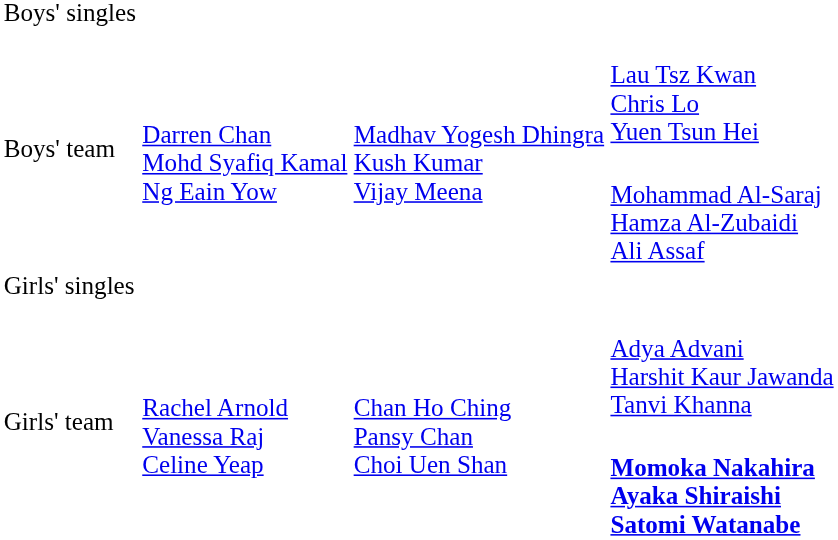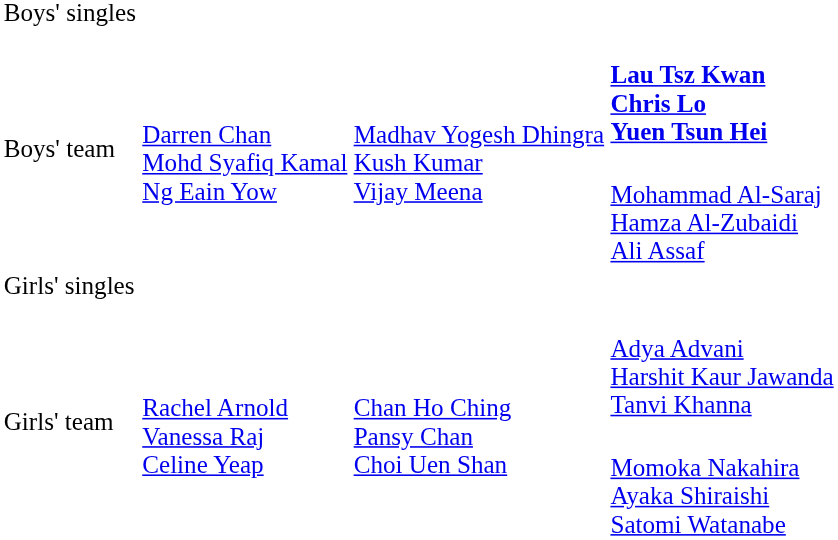(685, 103) normal -> (689, 103) bold
(713, 496) bold -> (705, 496) normal
